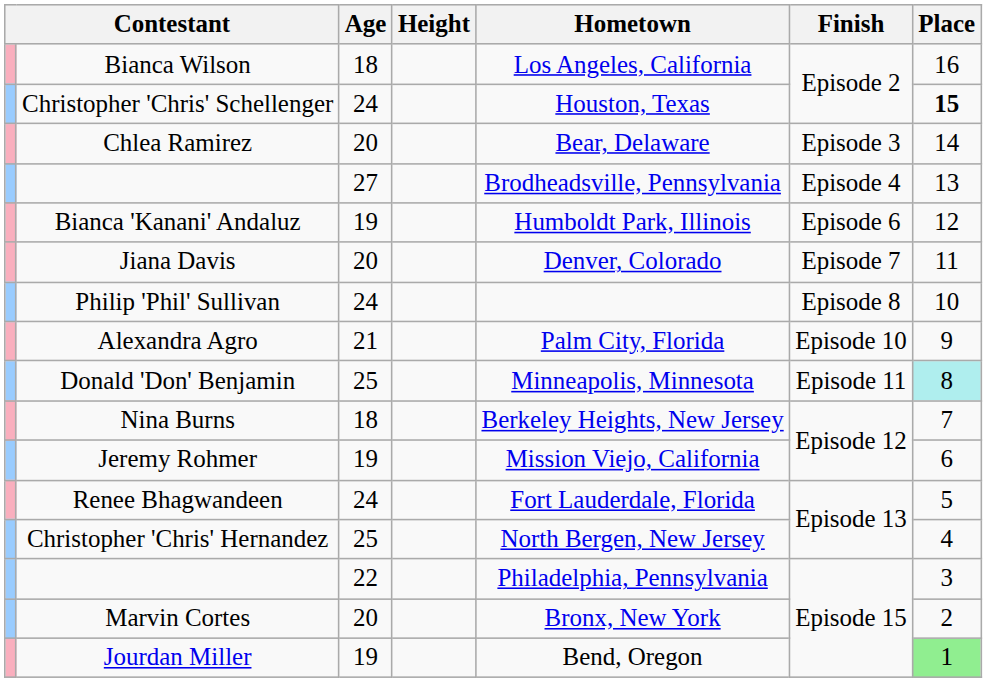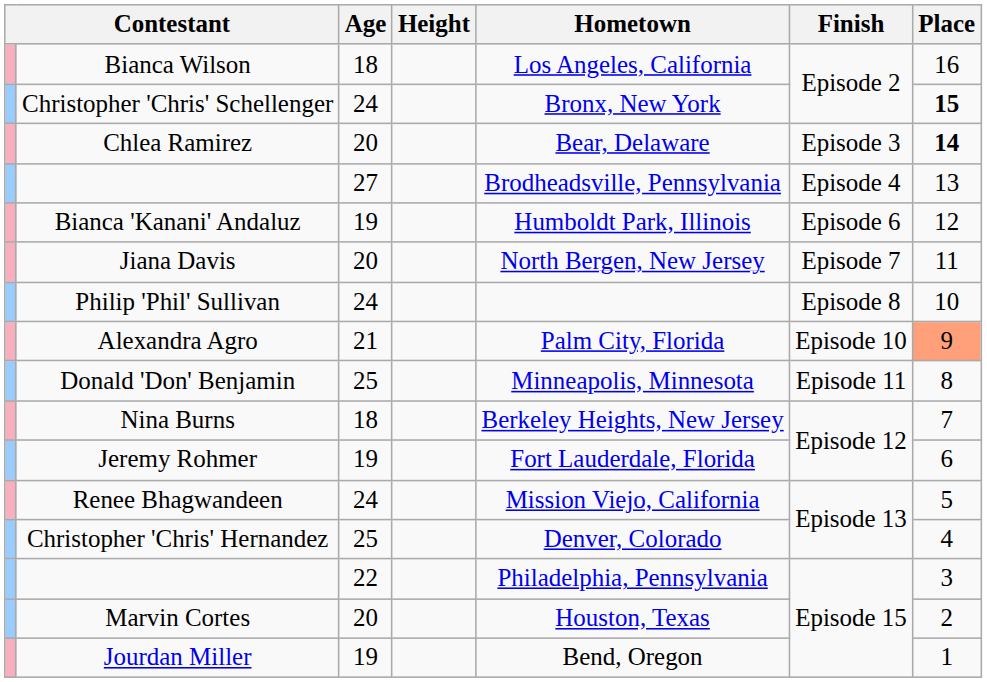(633, 103) Houston, Texas -> (633, 103) Bronx, New York
(947, 143) normal -> (947, 143) bold
(633, 261) Denver, Colorado -> (633, 261) North Bergen, New Jersey
(947, 340) no background -> (947, 340) lightsalmon background
(947, 380) paleturquoise background -> (947, 380) no background
(633, 459) Mission Viejo, California -> (633, 459) Fort Lauderdale, Florida
(633, 499) Fort Lauderdale, Florida -> (633, 499) Mission Viejo, California
(633, 538) North Bergen, New Jersey -> (633, 538) Denver, Colorado
(633, 618) Bronx, New York -> (633, 618) Houston, Texas
(947, 657) lightgreen background -> (947, 657) no background
